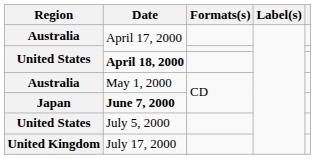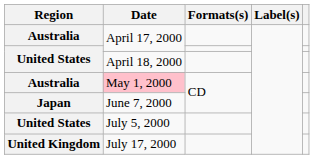(145, 61) bold -> (144, 61) normal
(139, 82) no background -> (139, 82) pink background
(140, 102) bold -> (139, 102) normal
